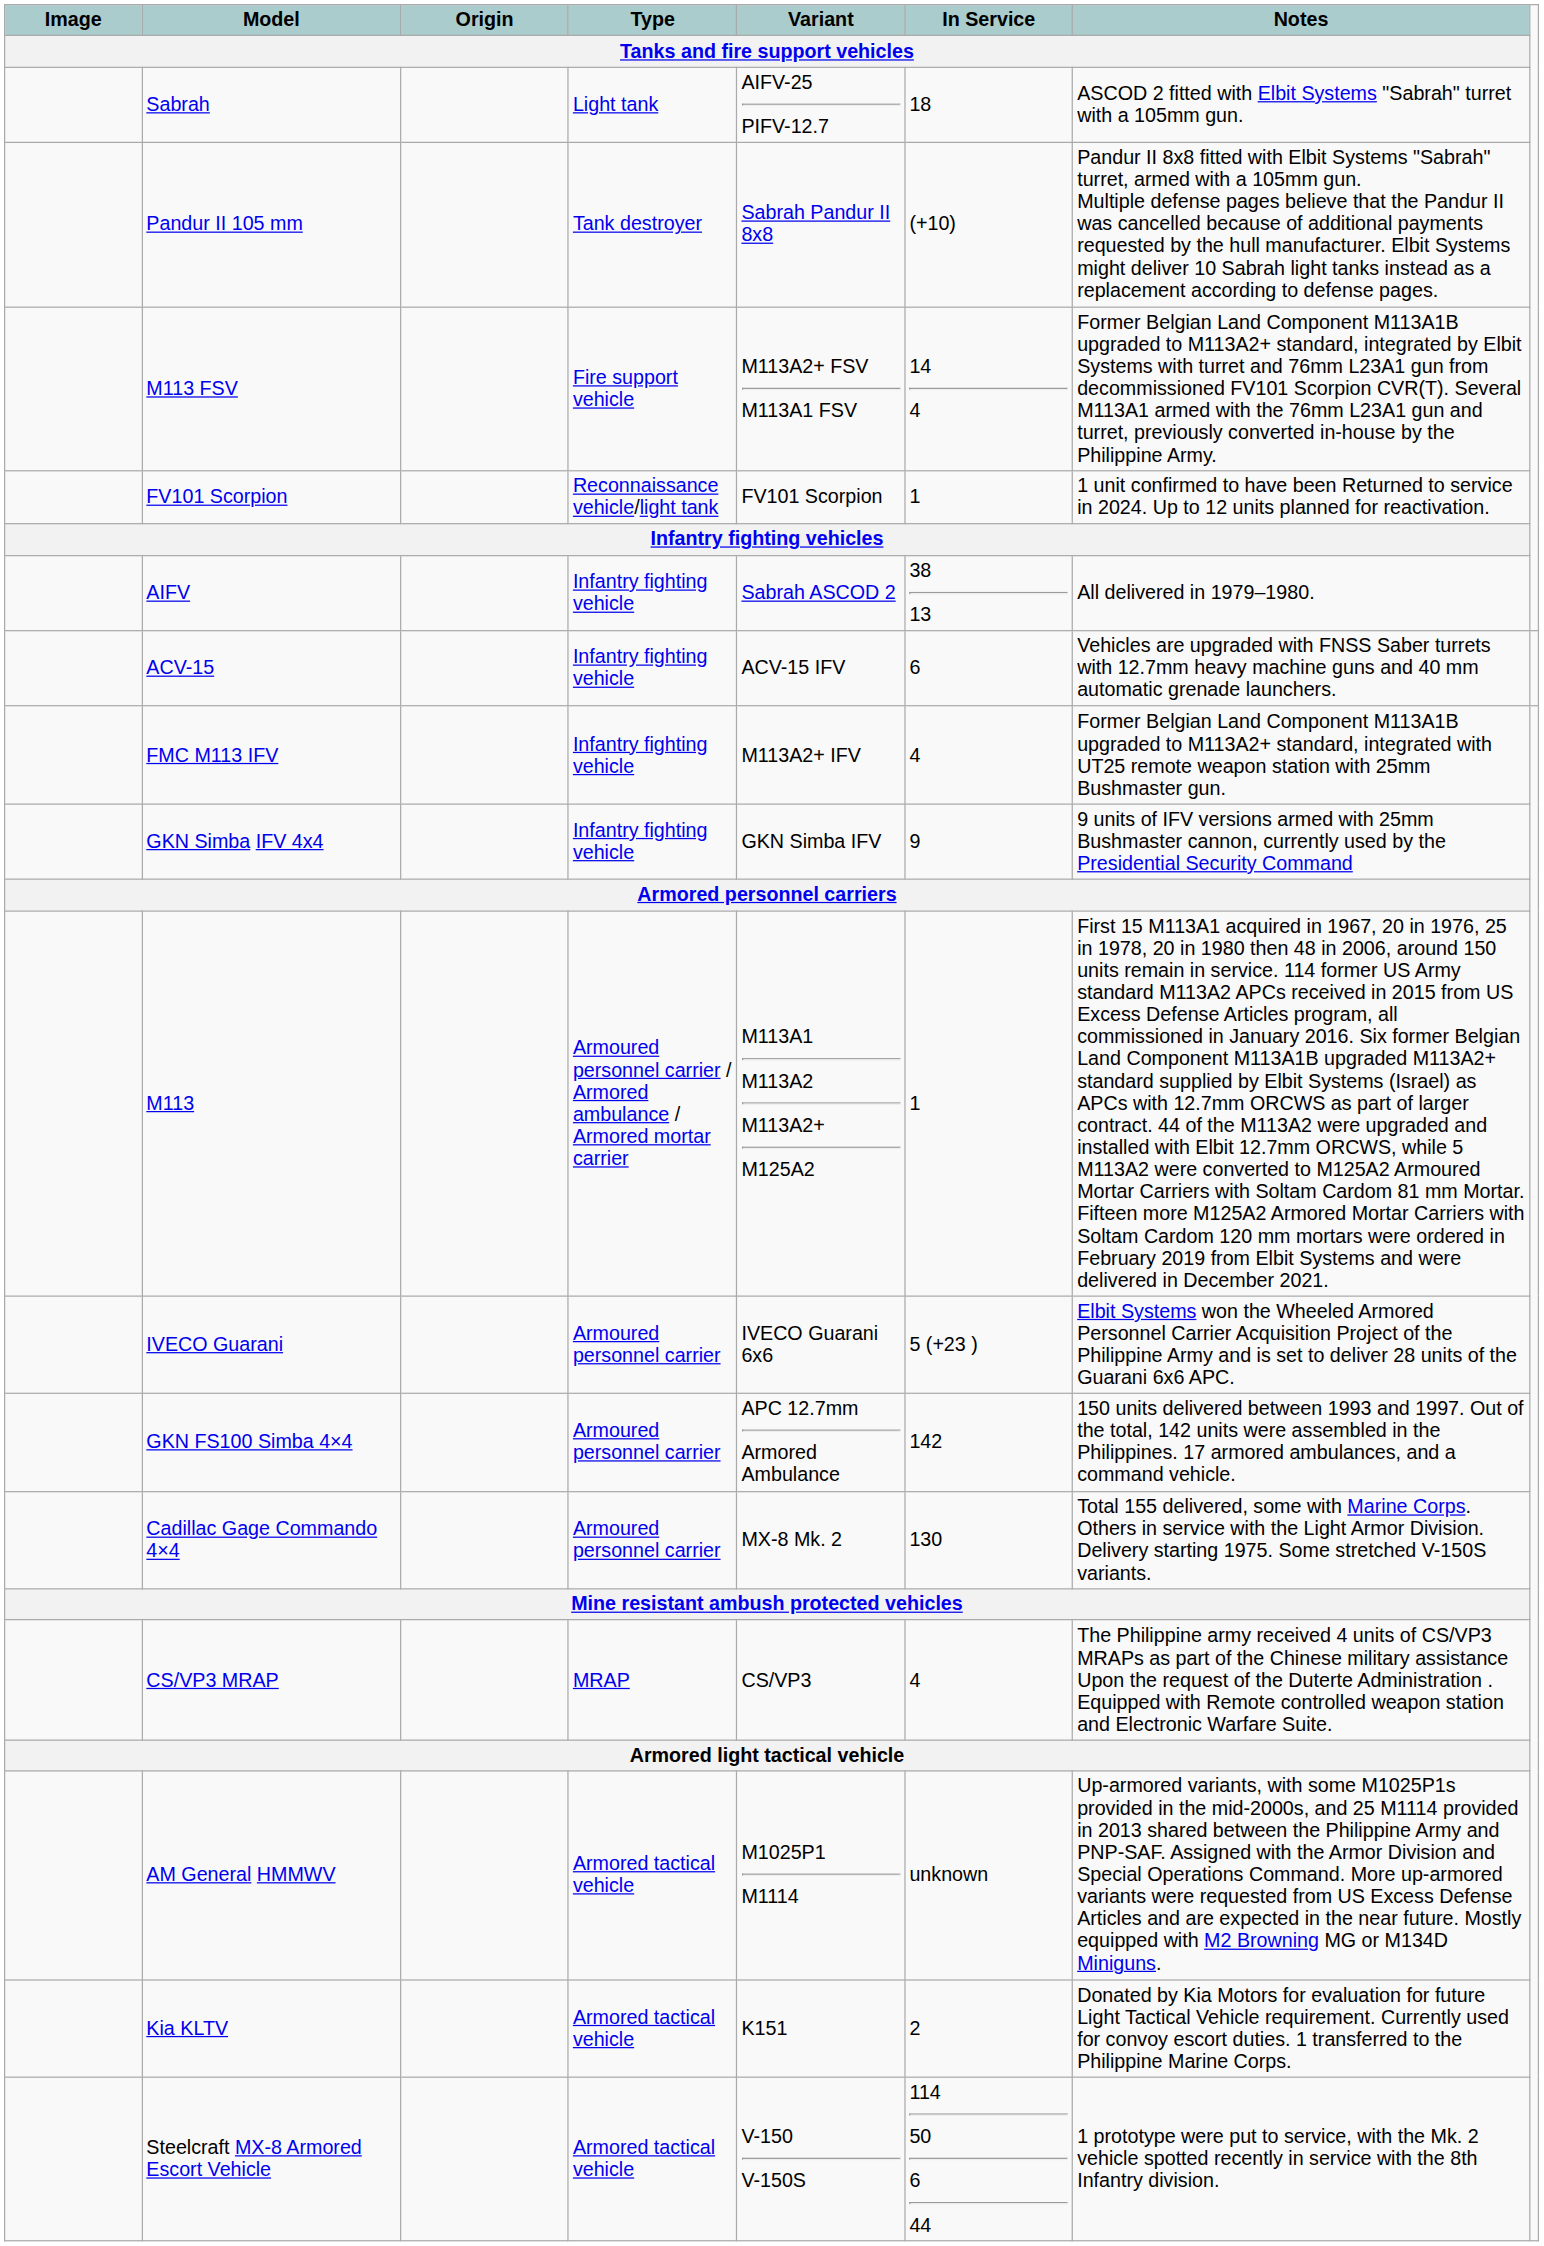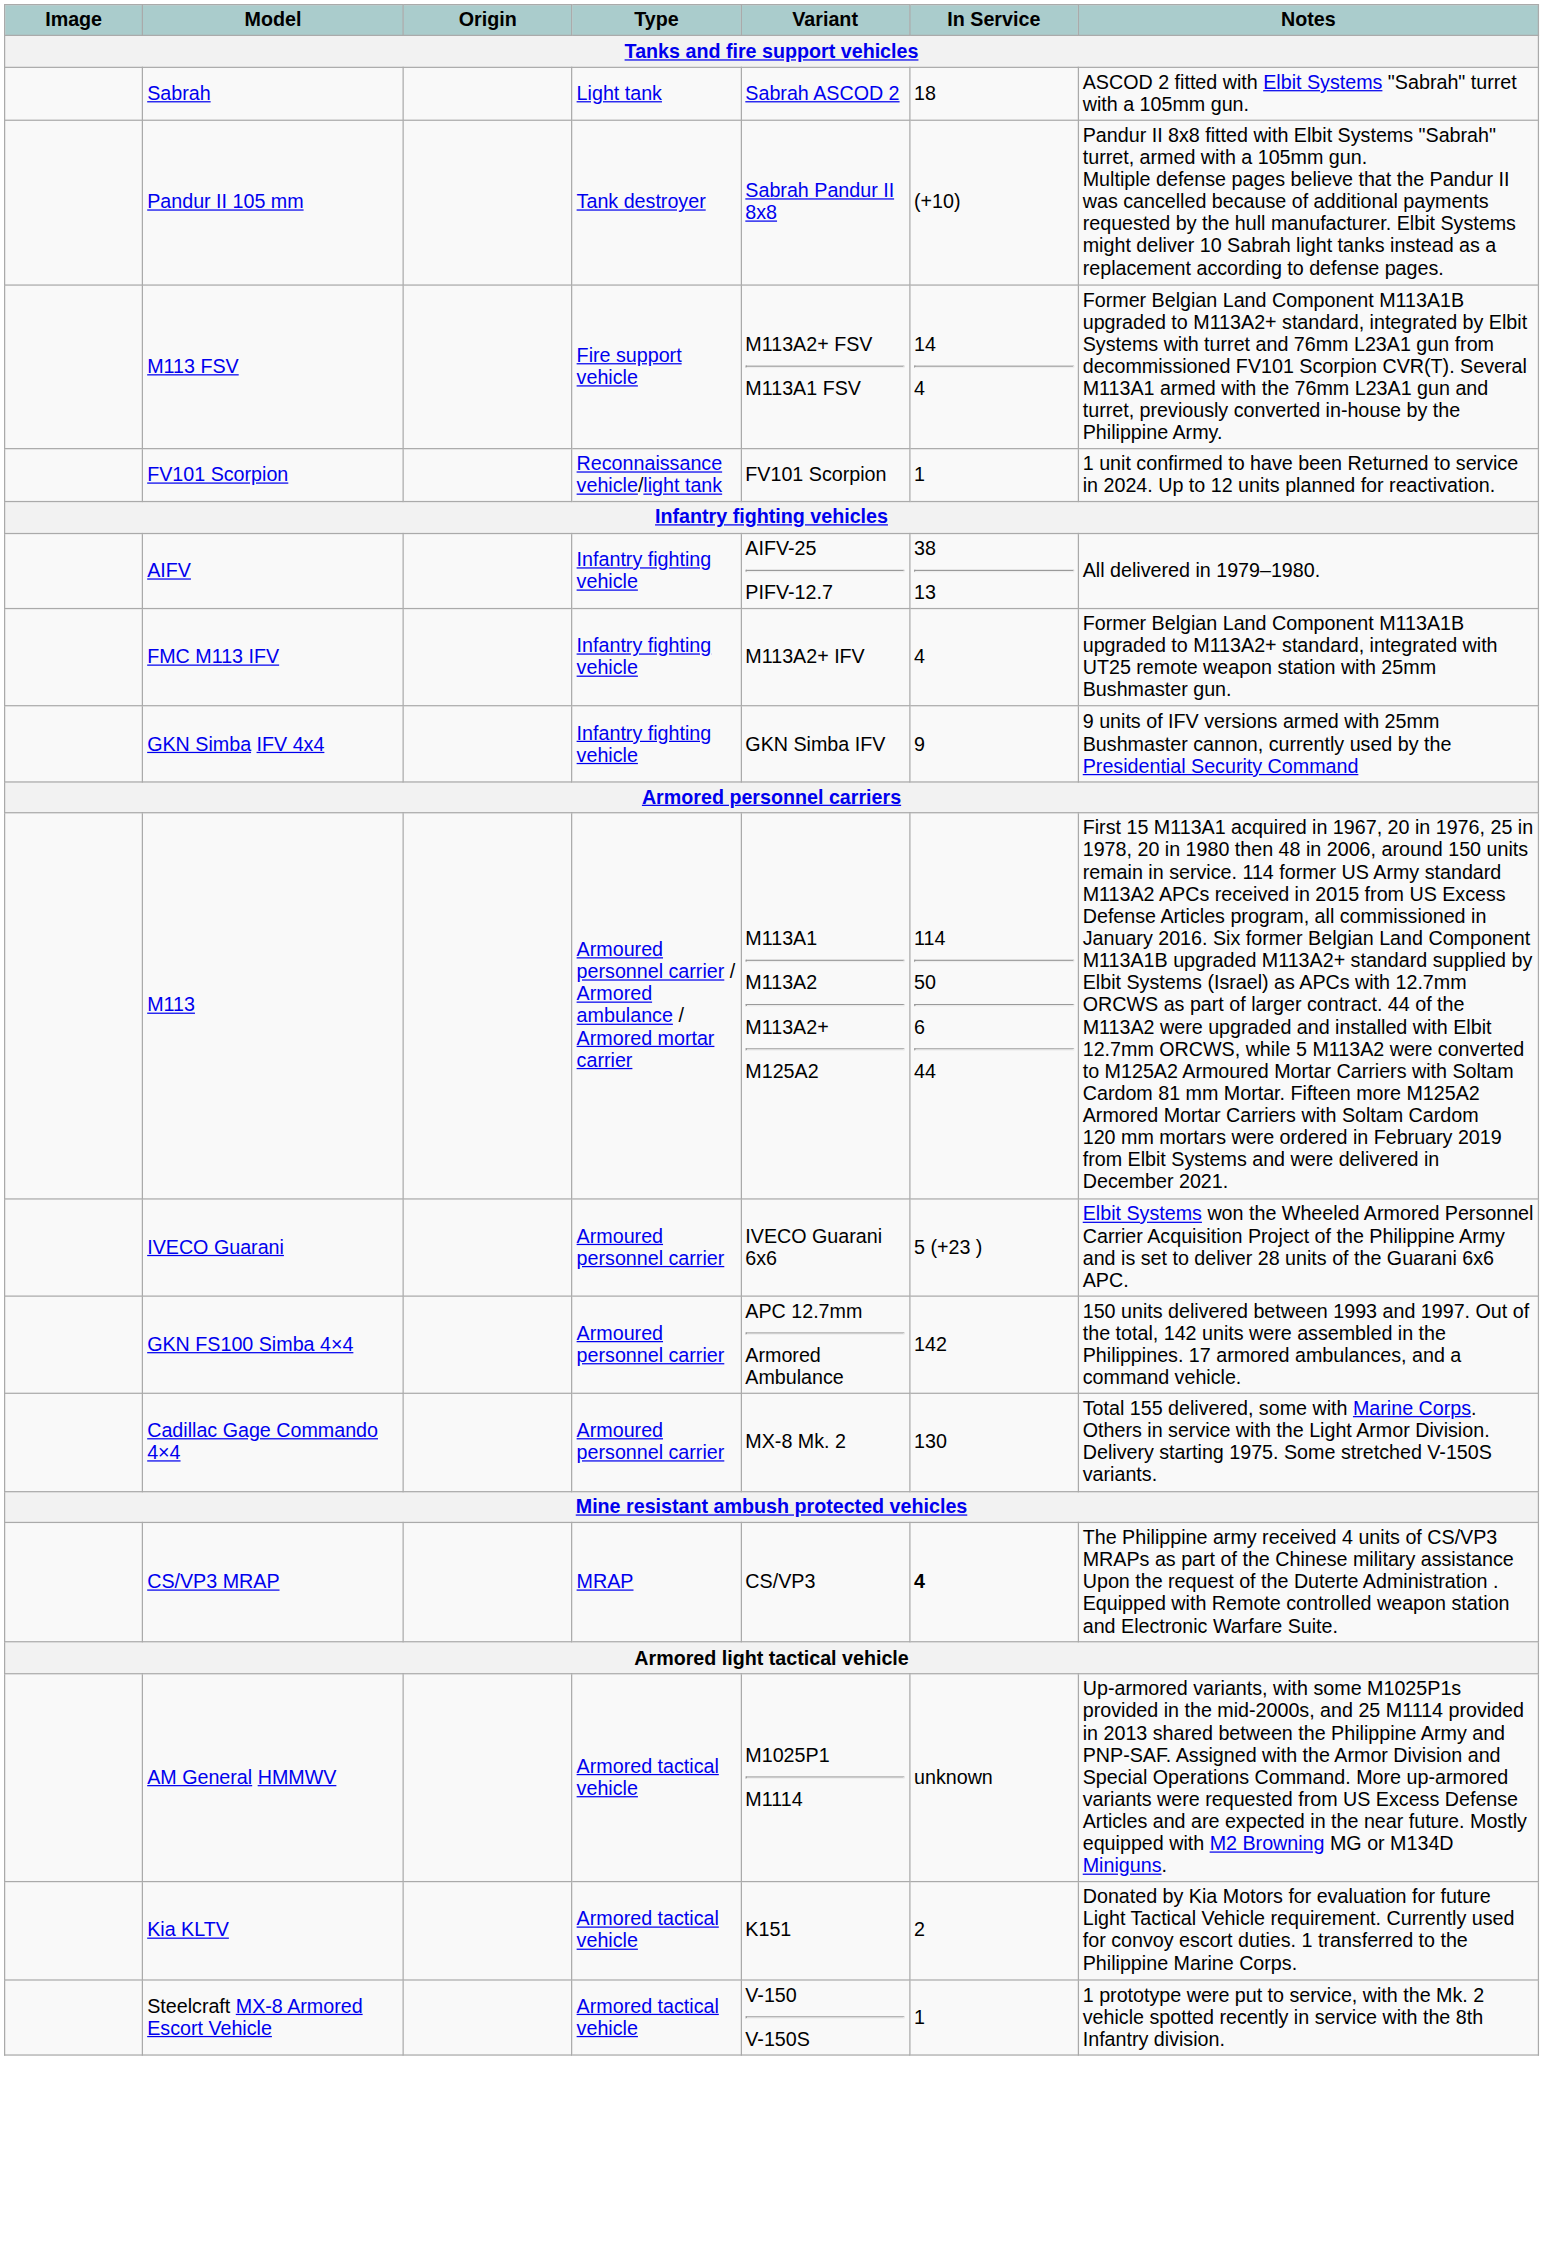(821, 104) AIFV-25 PIFV-12.7 -> (822, 93) Sabrah ASCOD 2
(819, 592) Sabrah ASCOD 2 -> (825, 570) AIFV-25 PIFV-12.7
- row: (180, 668)
(915, 1103) 1 -> (994, 1005) 114 50 6 44
(915, 1679) normal -> (920, 1582) bold
(989, 2158) 114 50 6 44 -> (920, 2017) 1
